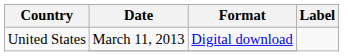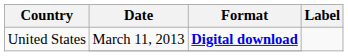(242, 39) normal -> (245, 39) bold
